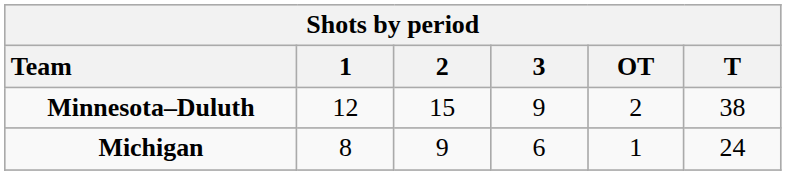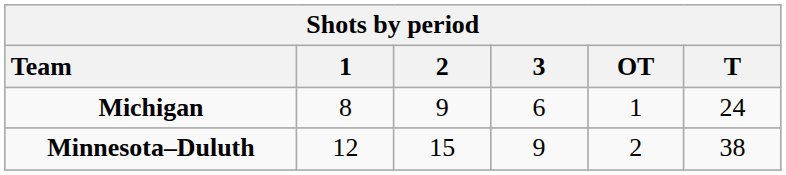rows swapped: (151, 107) <-> (151, 148)
